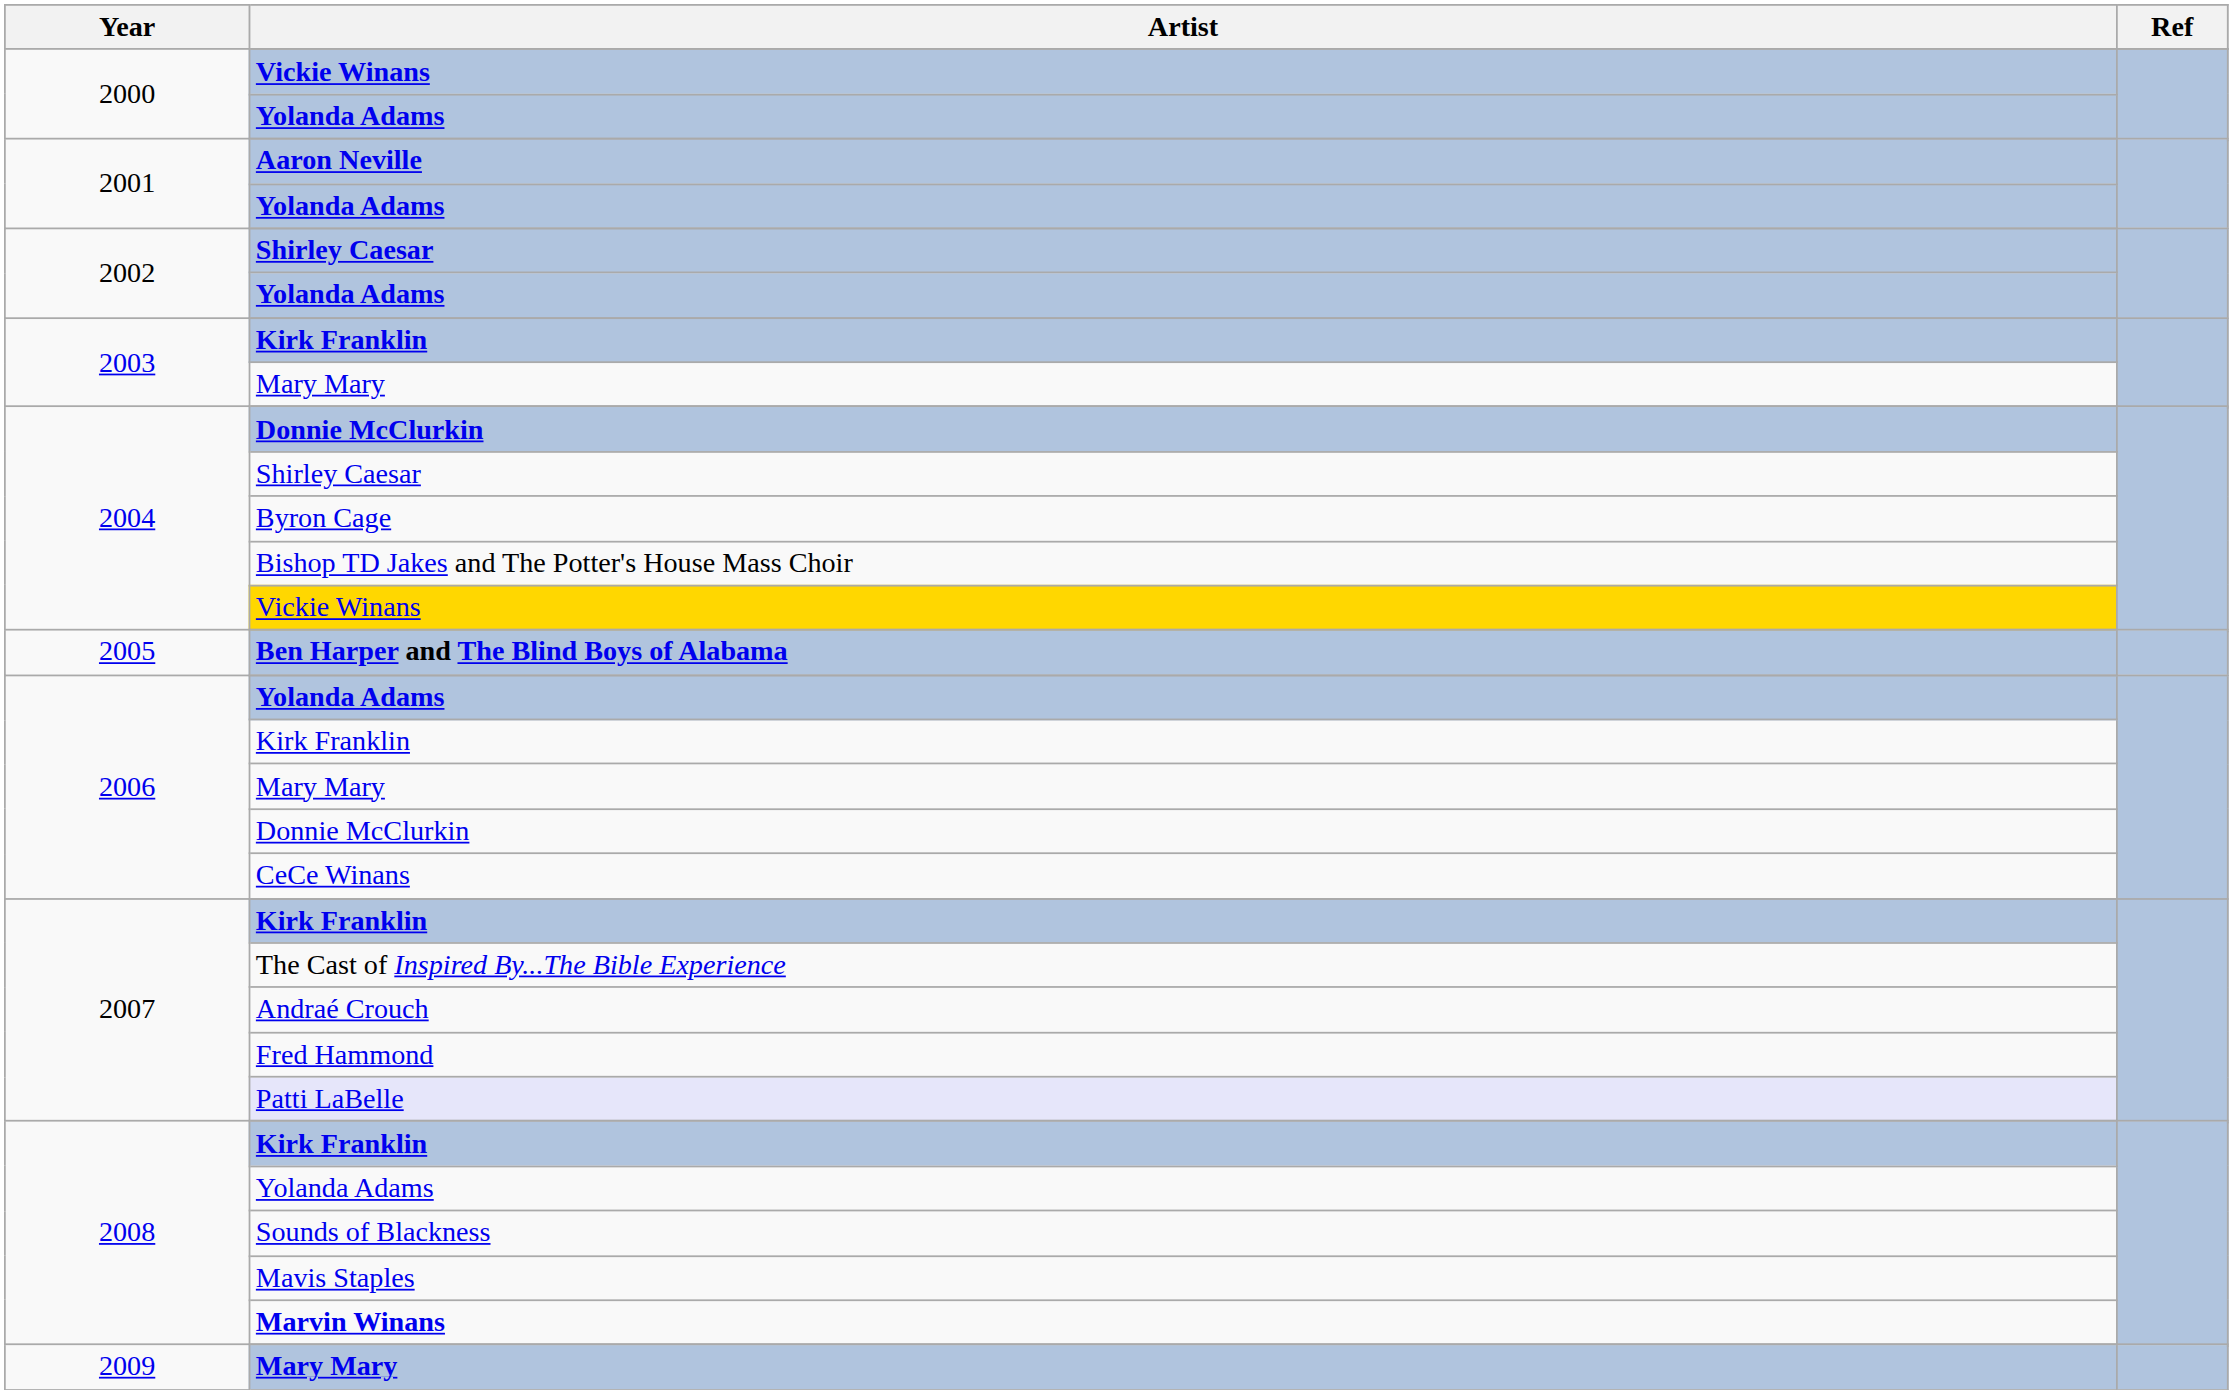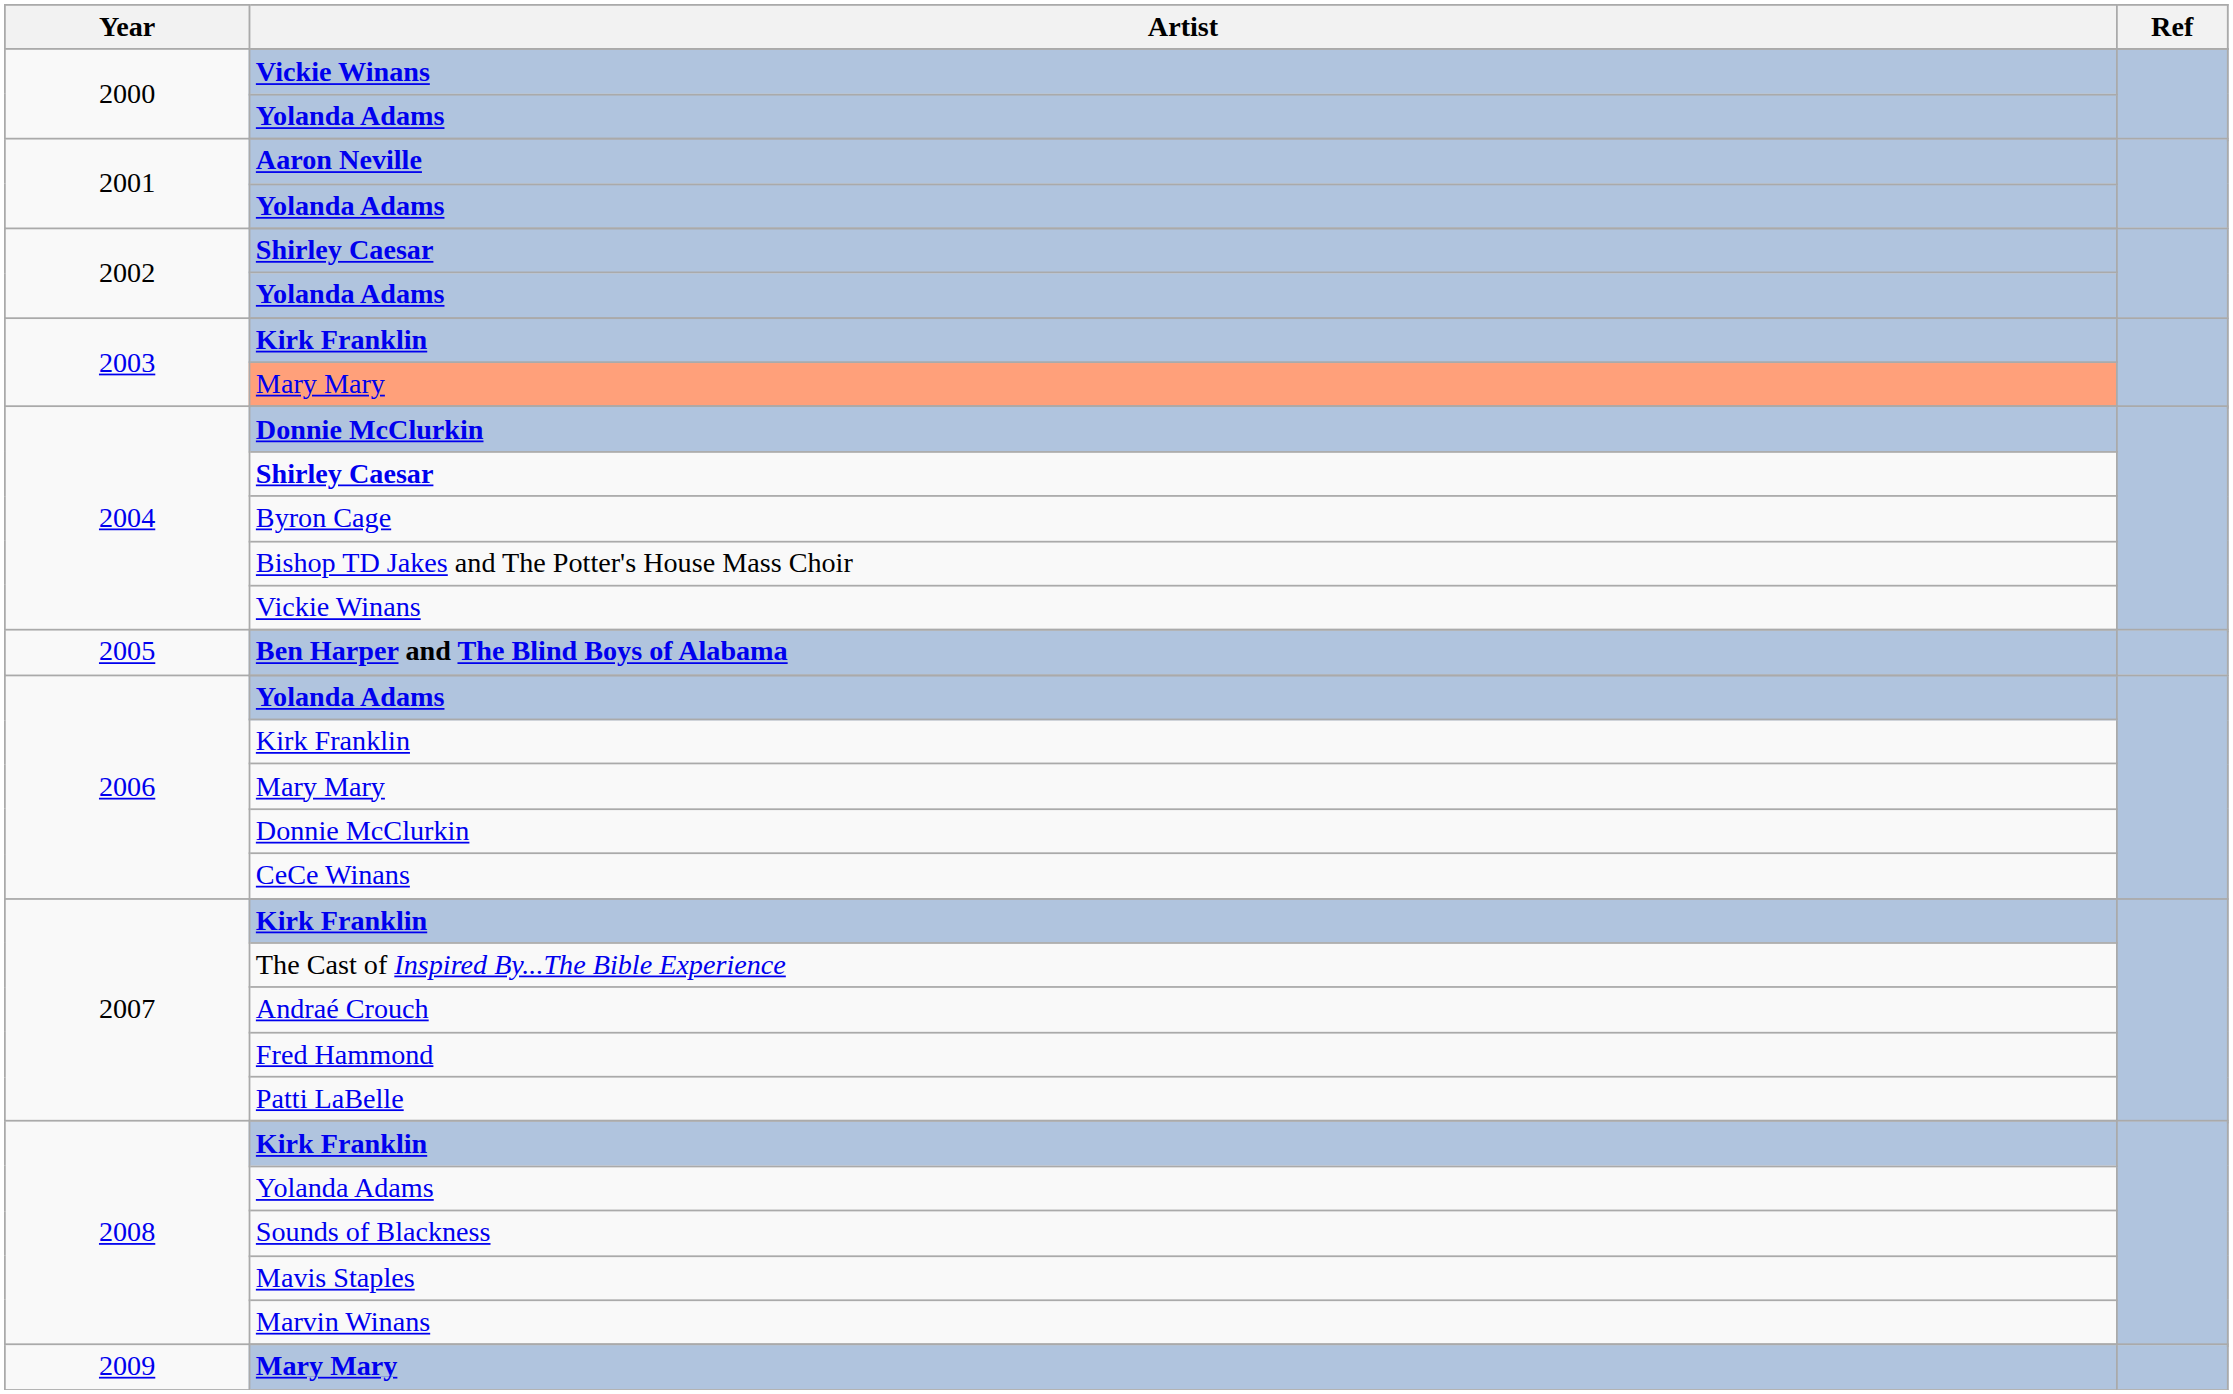(320, 384) no background -> (320, 384) lightsalmon background
(338, 473) normal -> (345, 473) bold
(338, 607) gold background -> (338, 607) no background
(330, 1098) lavender background -> (330, 1098) no background
(350, 1321) bold -> (343, 1321) normal
